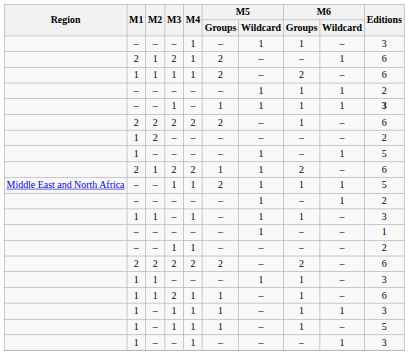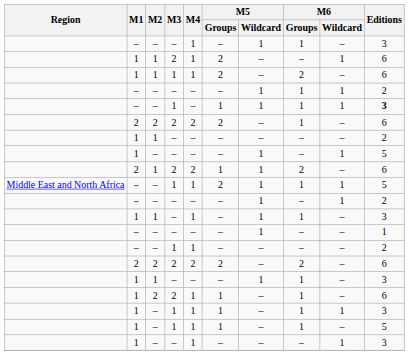(136, 59) 2 -> (136, 59) 1
(155, 138) 2 -> (155, 138) 1
(155, 295) 1 -> (155, 295) 2
